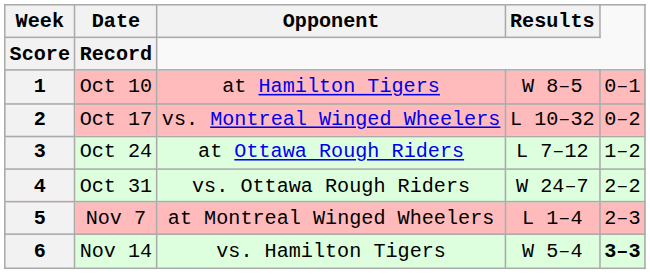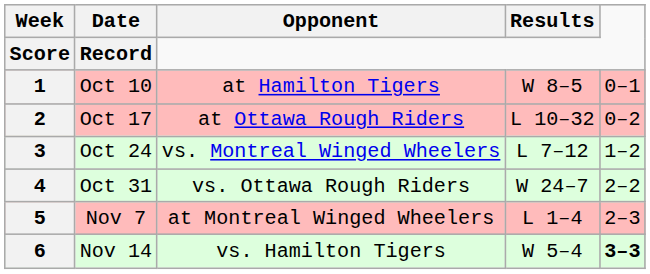(331, 120) vs. Montreal Winged Wheelers -> (331, 120) at Ottawa Rough Riders
(331, 153) at Ottawa Rough Riders -> (331, 153) vs. Montreal Winged Wheelers
